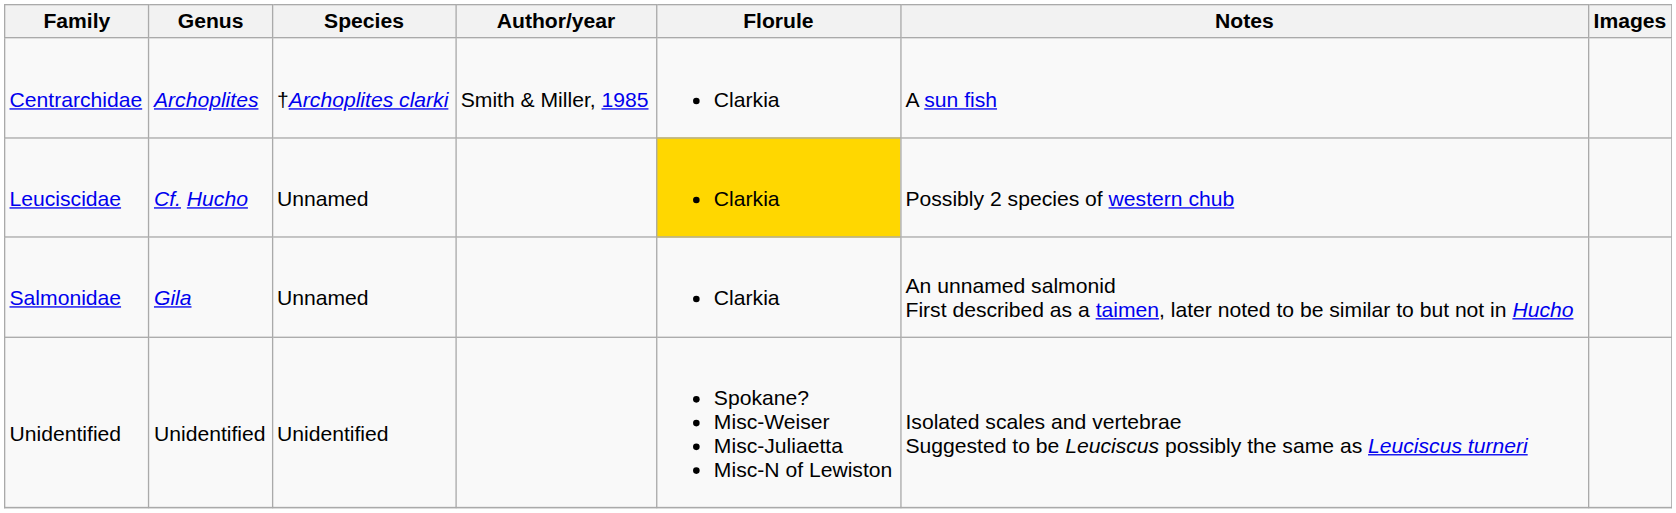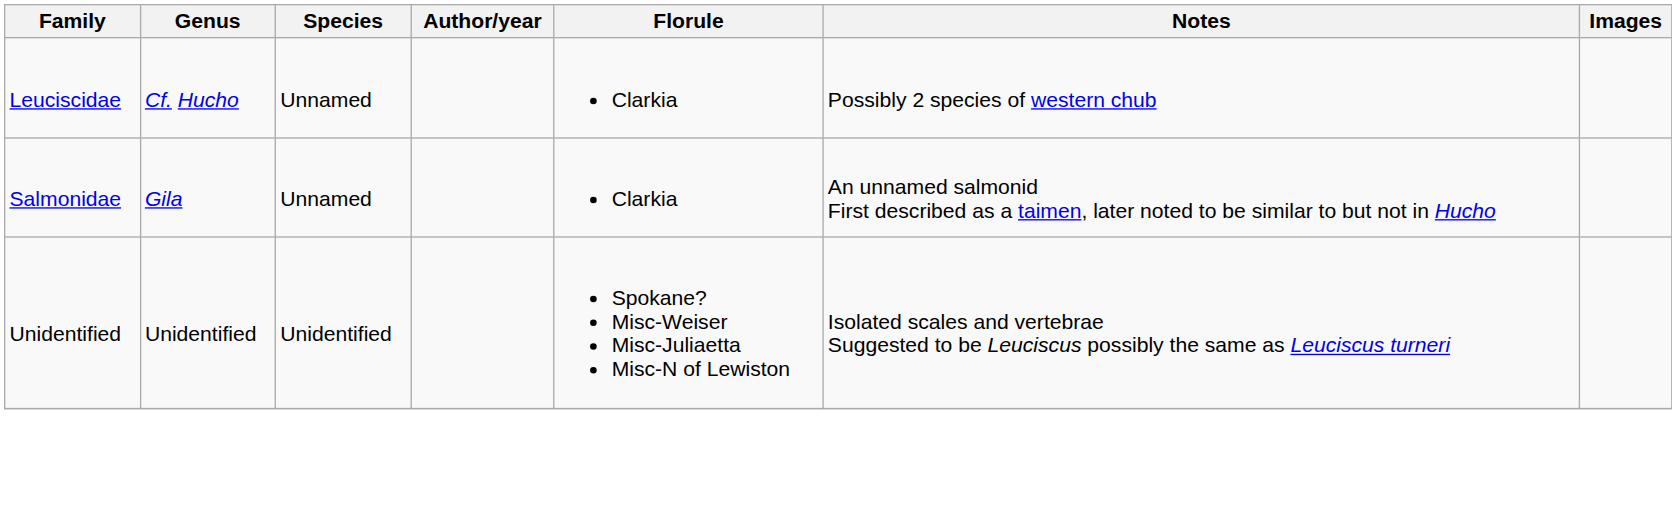- row: (76, 99)
(778, 199) gold background -> (689, 100) no background
